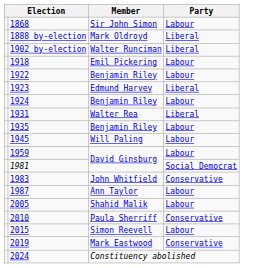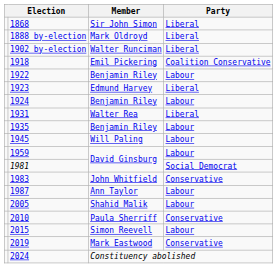(180, 24) Labour -> (182, 24) Liberal
(180, 62) Labour -> (218, 62) Coalition Conservative
